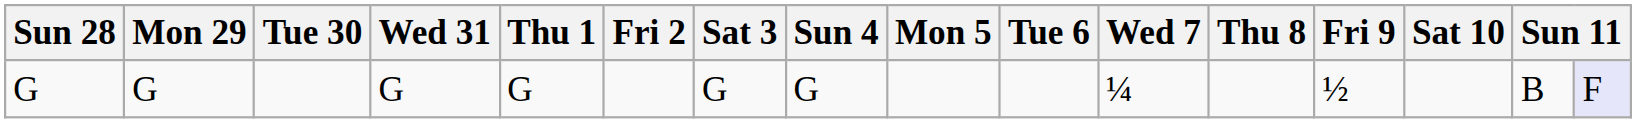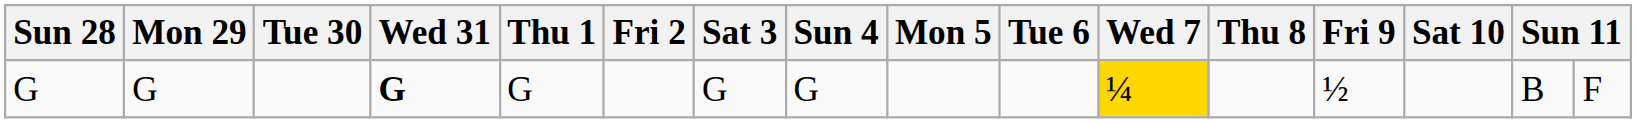(391, 88) normal -> (392, 88) bold
(1119, 88) no background -> (1119, 88) gold background
(1592, 88) lavender background -> (1592, 88) no background
